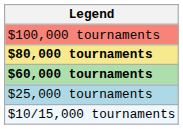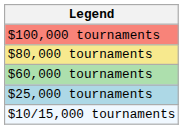(80, 55) bold -> (80, 55) normal
(80, 75) bold -> (80, 75) normal
